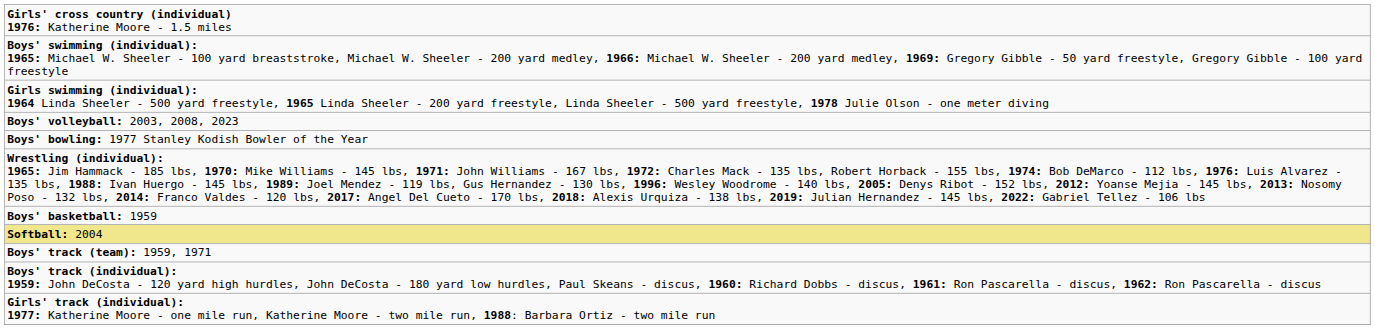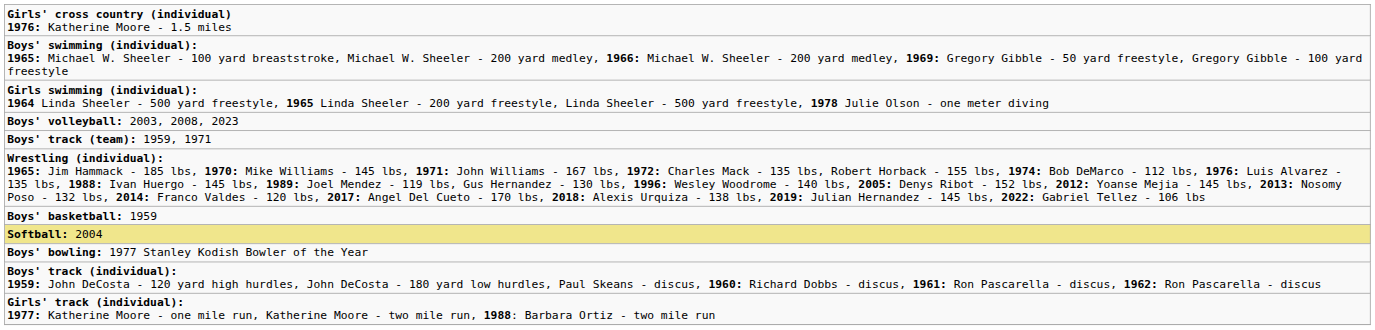(188, 140) Boys' bowling: 1977 Stanley Kodish Bowler of the Year -> (109, 140) Boys' track (team): 1959, 1971
(109, 252) Boys' track (team): 1959, 1971 -> (188, 252) Boys' bowling: 1977 Stanley Kodish Bowler of the Year
